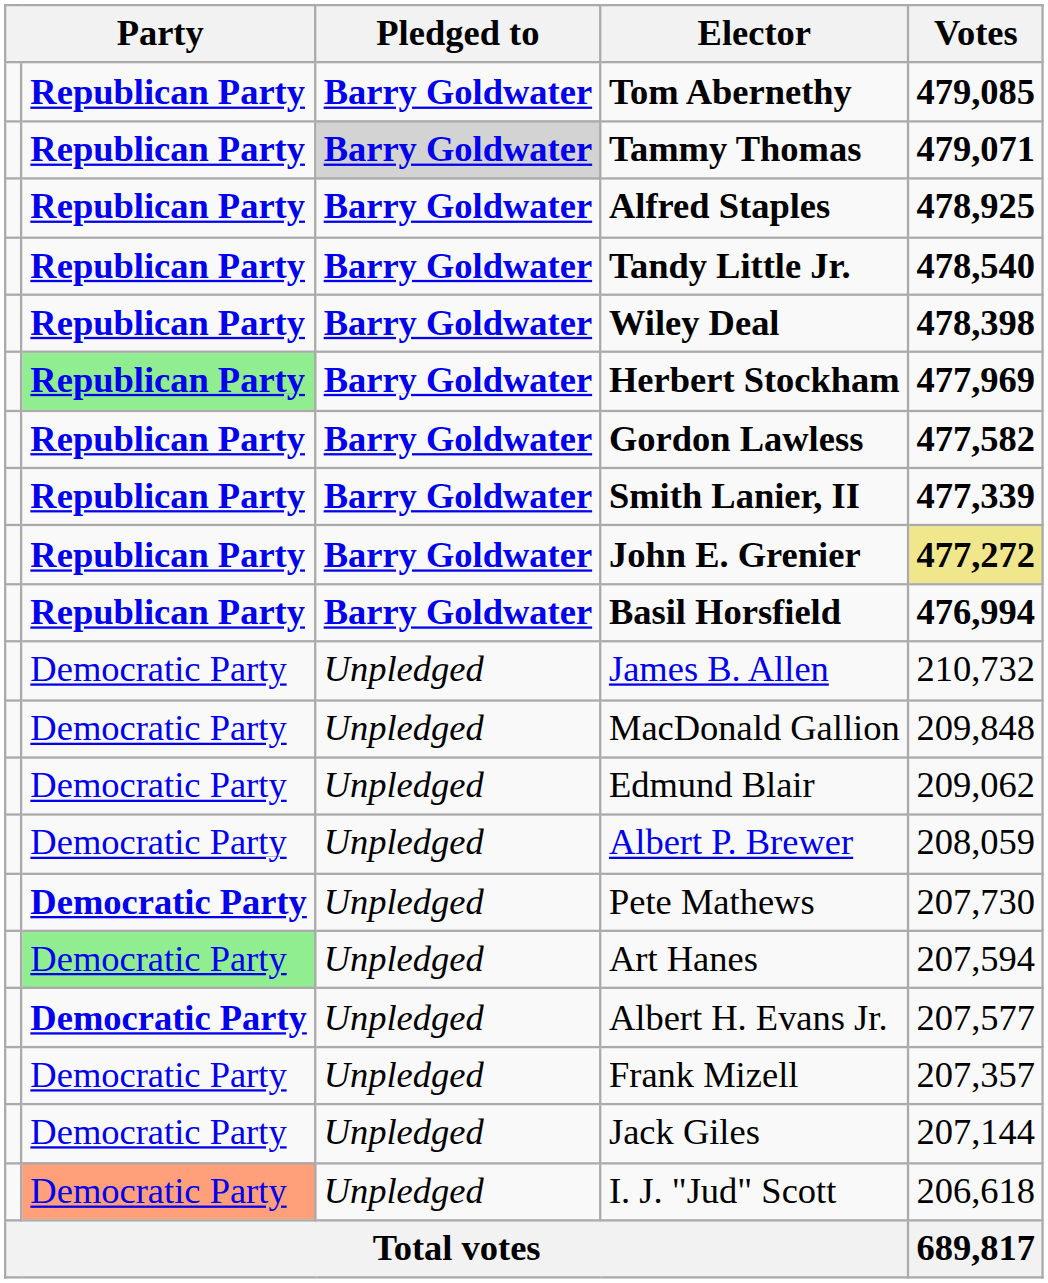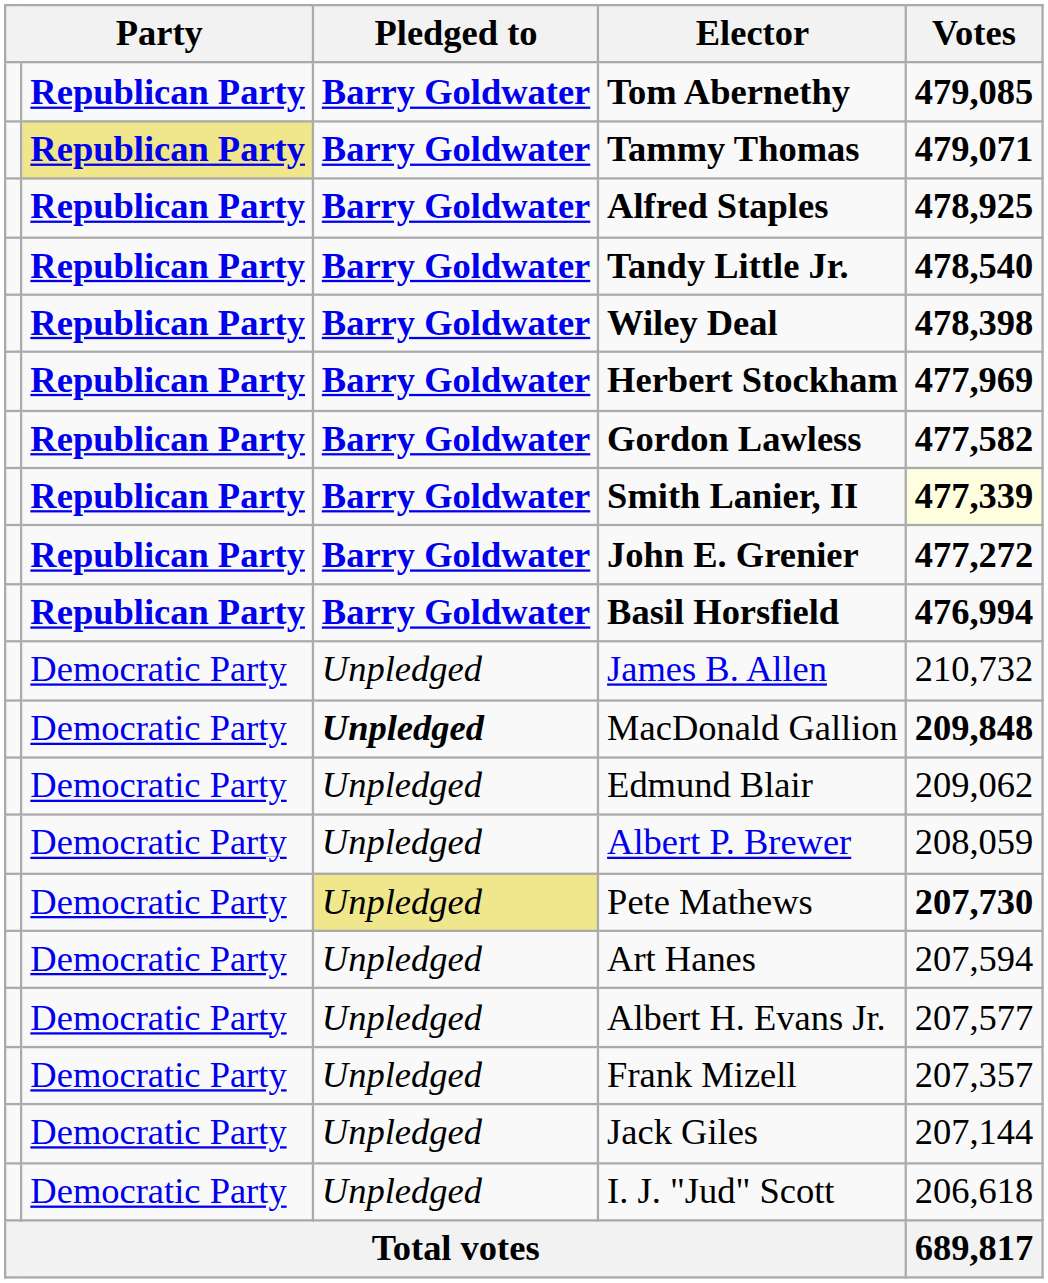(168, 149) no background -> (168, 149) khaki background
(458, 149) lightgrey background -> (456, 149) no background
(168, 380) lightgreen background -> (168, 380) no background
(976, 496) no background -> (974, 496) lightyellow background
(976, 554) khaki background -> (974, 554) no background
(404, 727) normal -> (403, 727) bold
(976, 727) normal -> (974, 727) bold
(169, 901) bold -> (159, 901) normal
(404, 901) no background -> (402, 901) khaki background
(976, 901) normal -> (974, 901) bold
(159, 959) lightgreen background -> (159, 959) no background
(169, 1016) bold -> (159, 1016) normal
(159, 1190) lightsalmon background -> (159, 1190) no background
